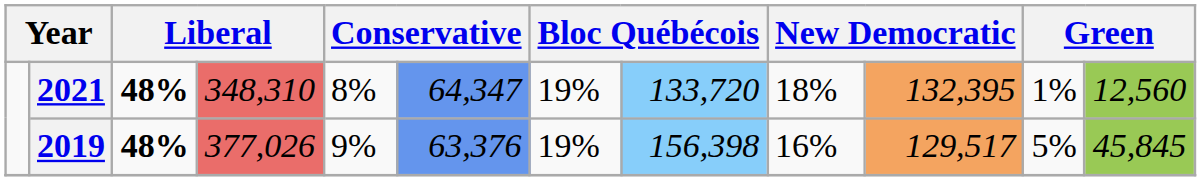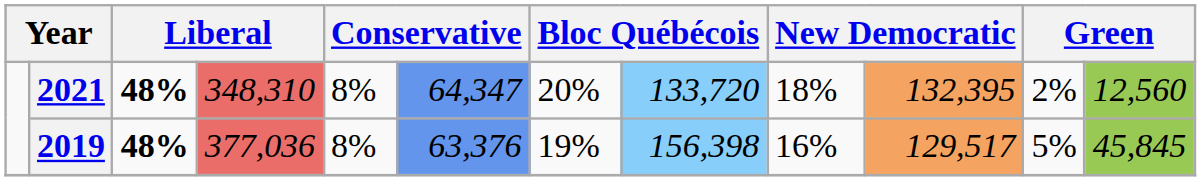(569, 89) 19% -> (569, 89) 20%
(1054, 89) 1% -> (1054, 89) 2%
(260, 145) 377,026 -> (260, 145) 377,036
(354, 145) 9% -> (354, 145) 8%
